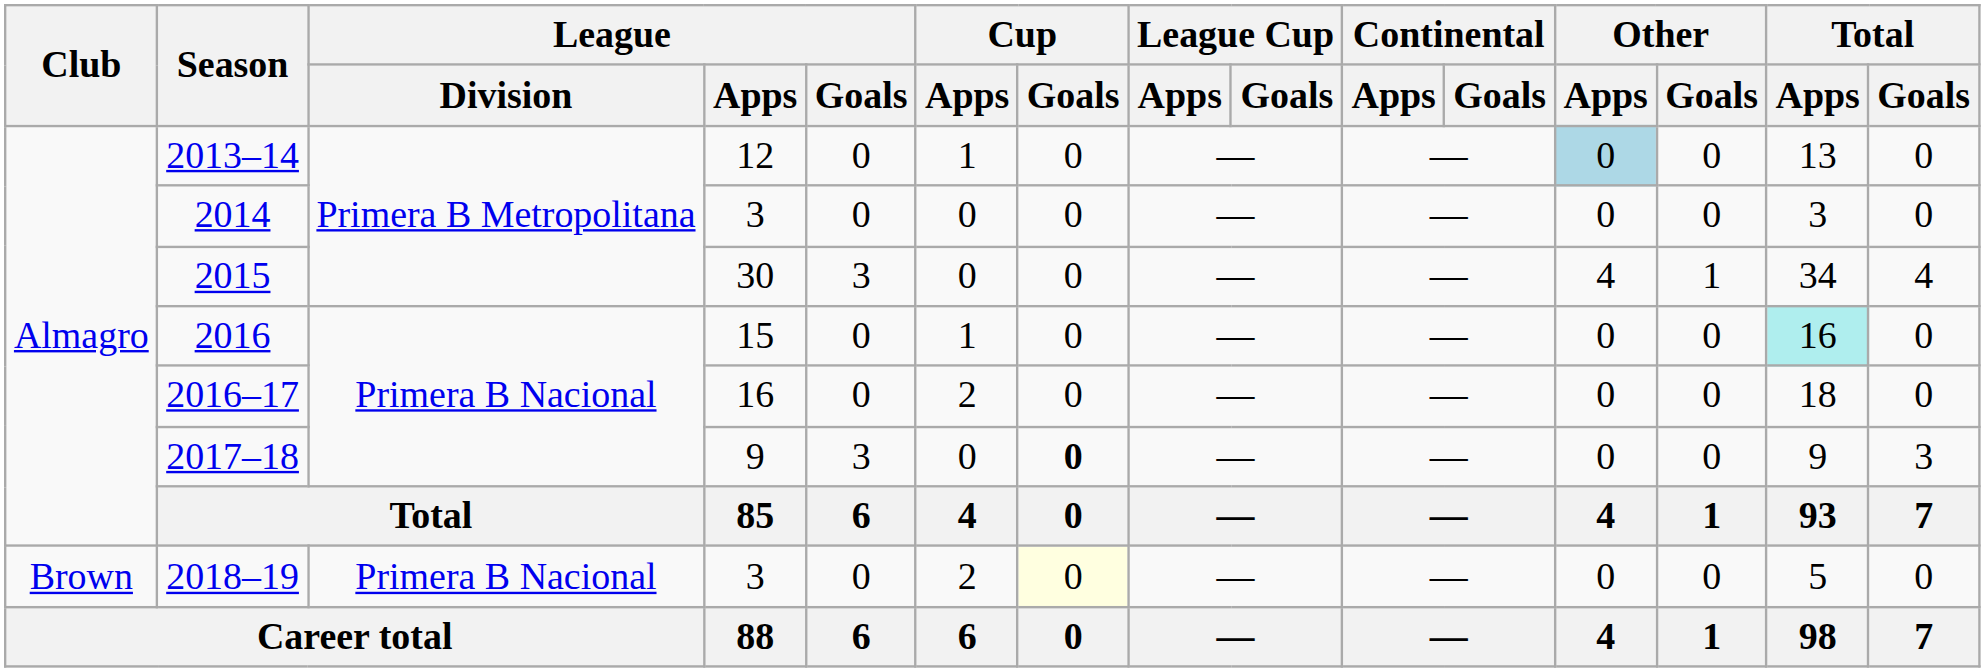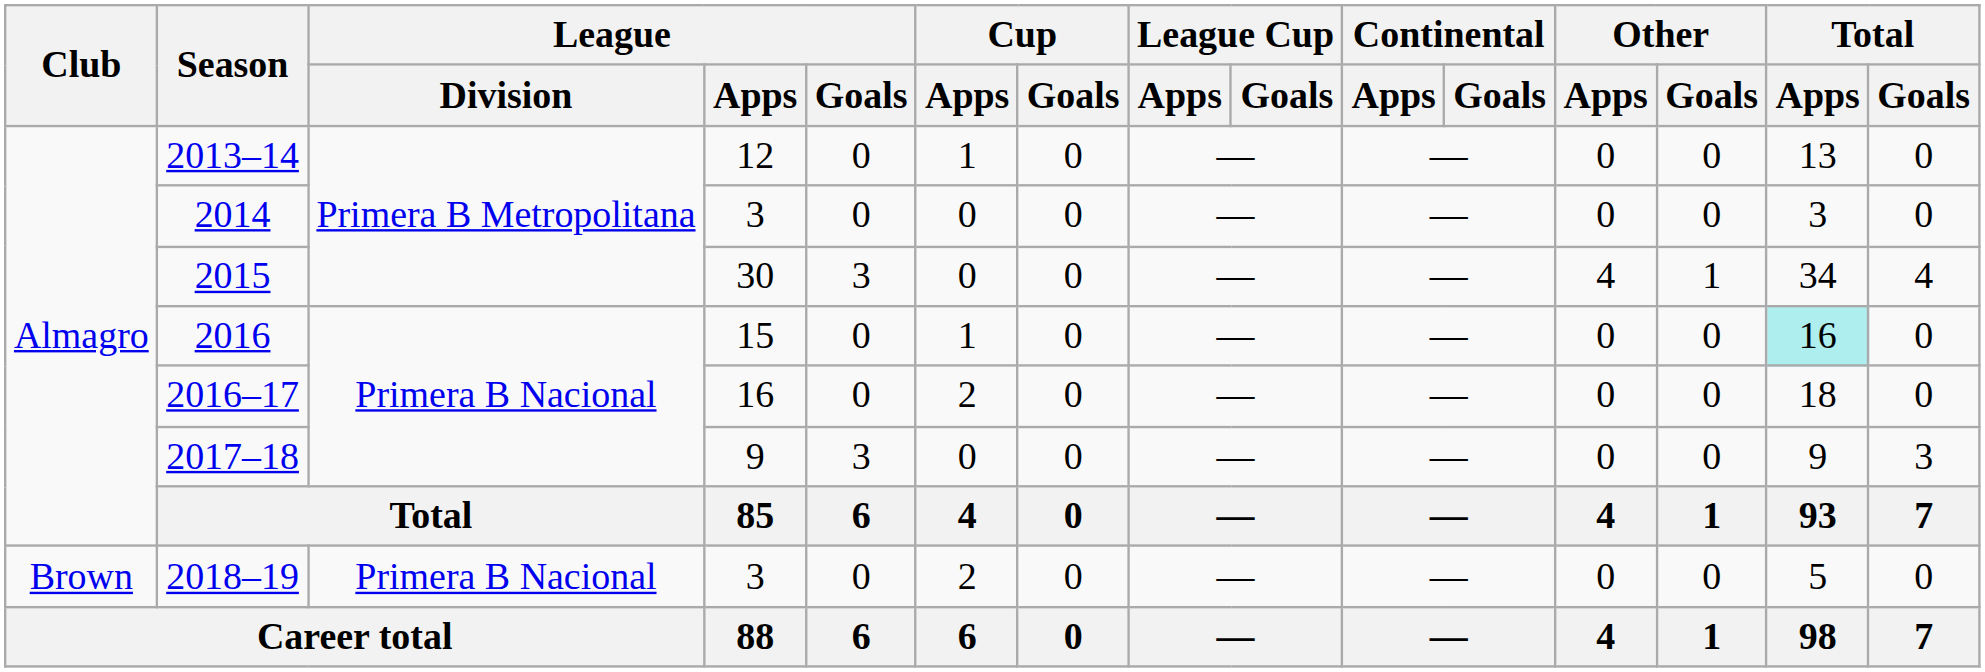(1606, 154) lightblue background -> (1606, 154) no background
(1073, 455) bold -> (1073, 455) normal
(1073, 575) lightyellow background -> (1073, 575) no background
